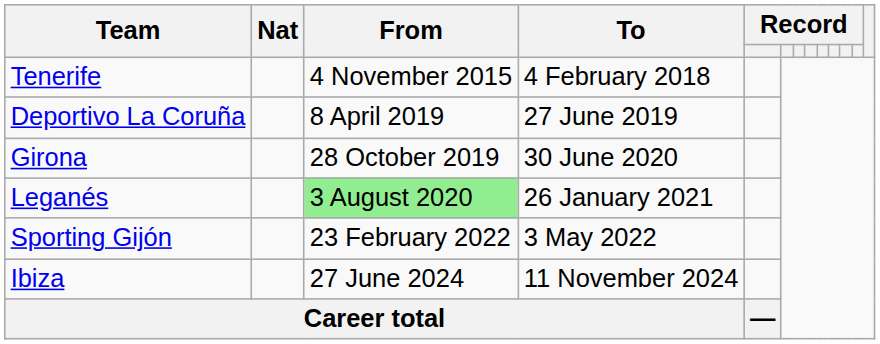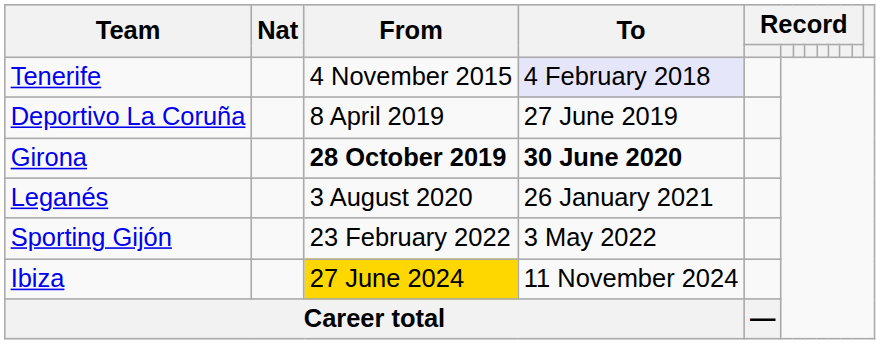(617, 76) no background -> (617, 76) lavender background
(405, 157) normal -> (408, 157) bold
(601, 157) normal -> (603, 157) bold
(391, 197) lightgreen background -> (391, 197) no background
(387, 278) no background -> (387, 278) gold background
